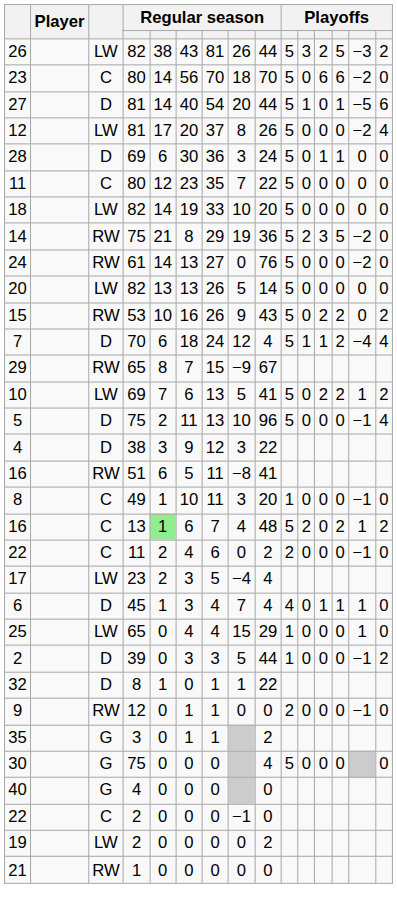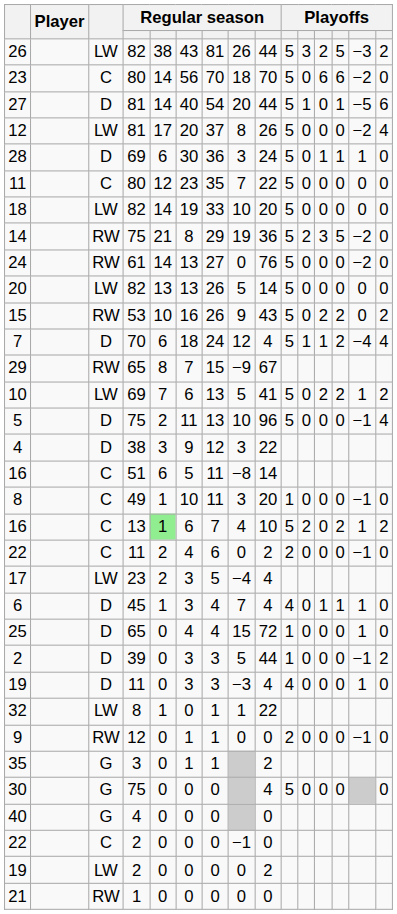(362, 157) 0 -> (362, 157) 1
(106, 473) RW -> (106, 473) C
(268, 473) 41 -> (268, 473) 14
(268, 526) 48 -> (268, 526) 10
(106, 632) LW -> (106, 632) D
(268, 632) 29 -> (268, 632) 72
+ row: (18, 685)
(106, 685) D -> (106, 711) LW
